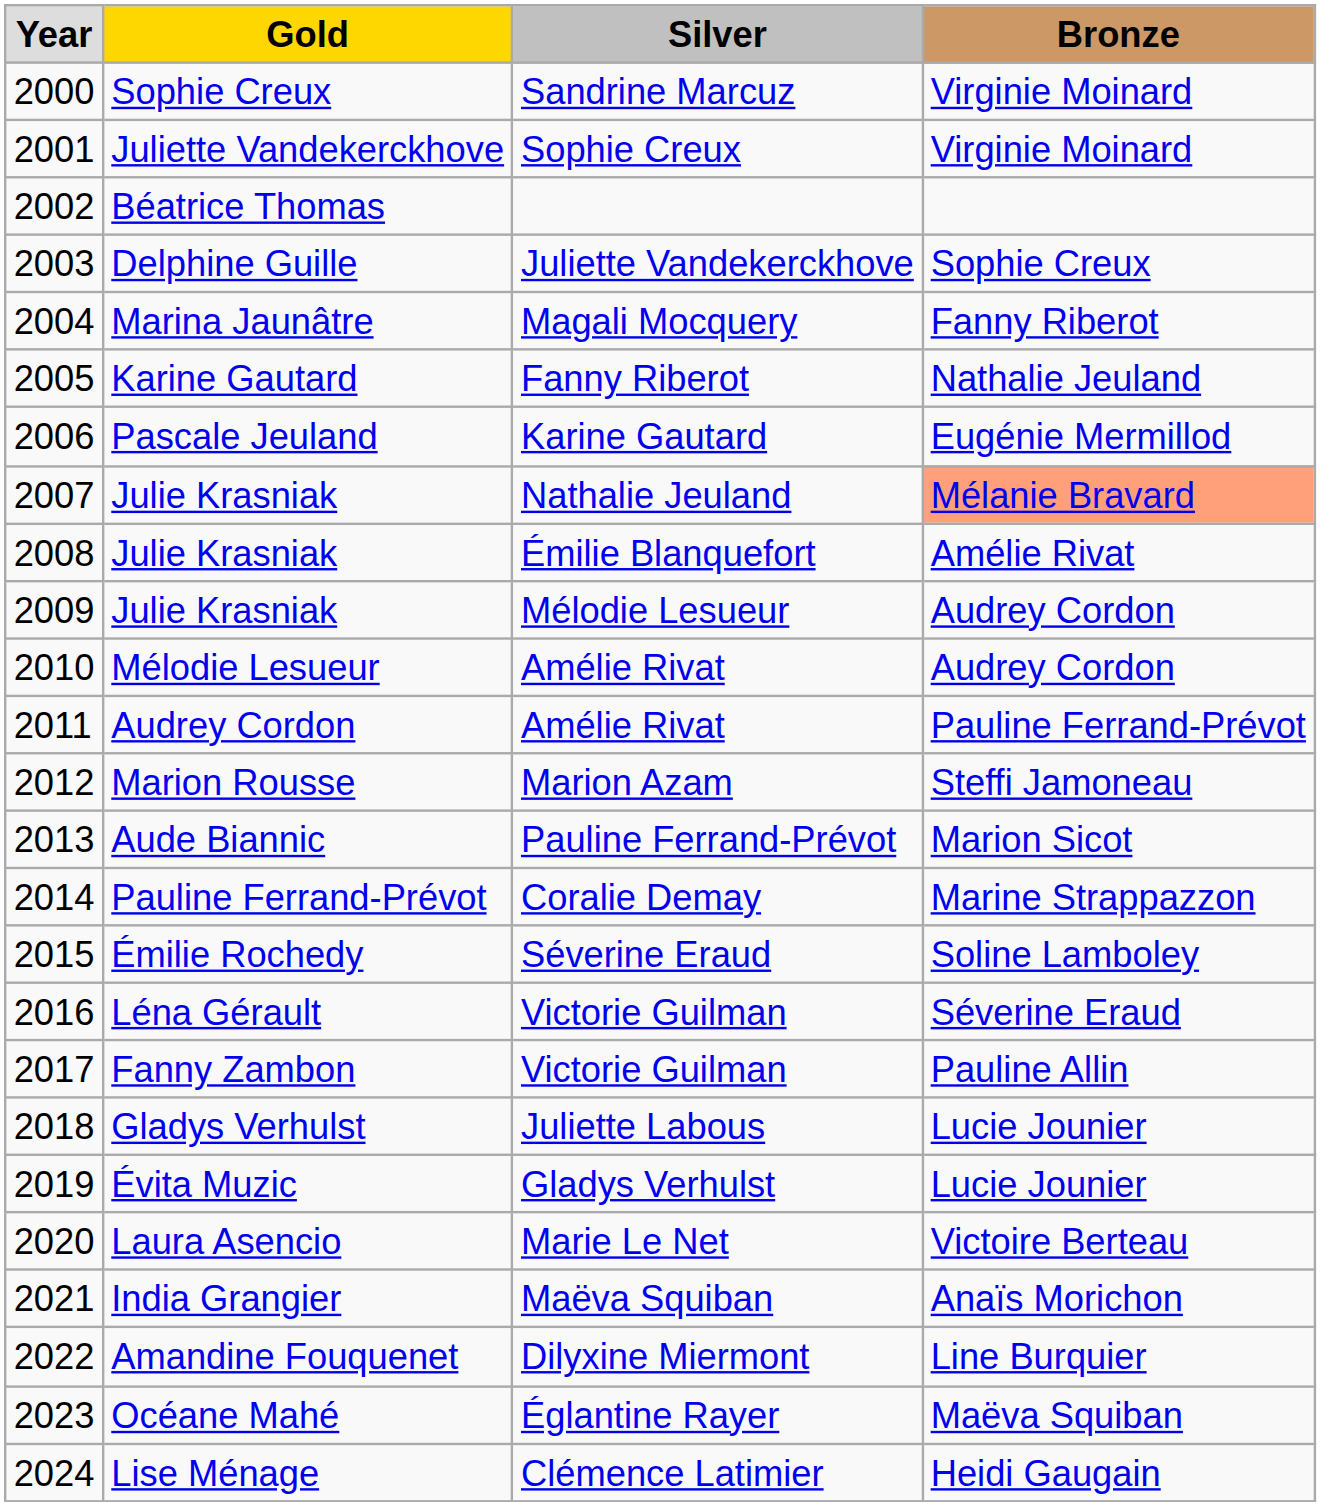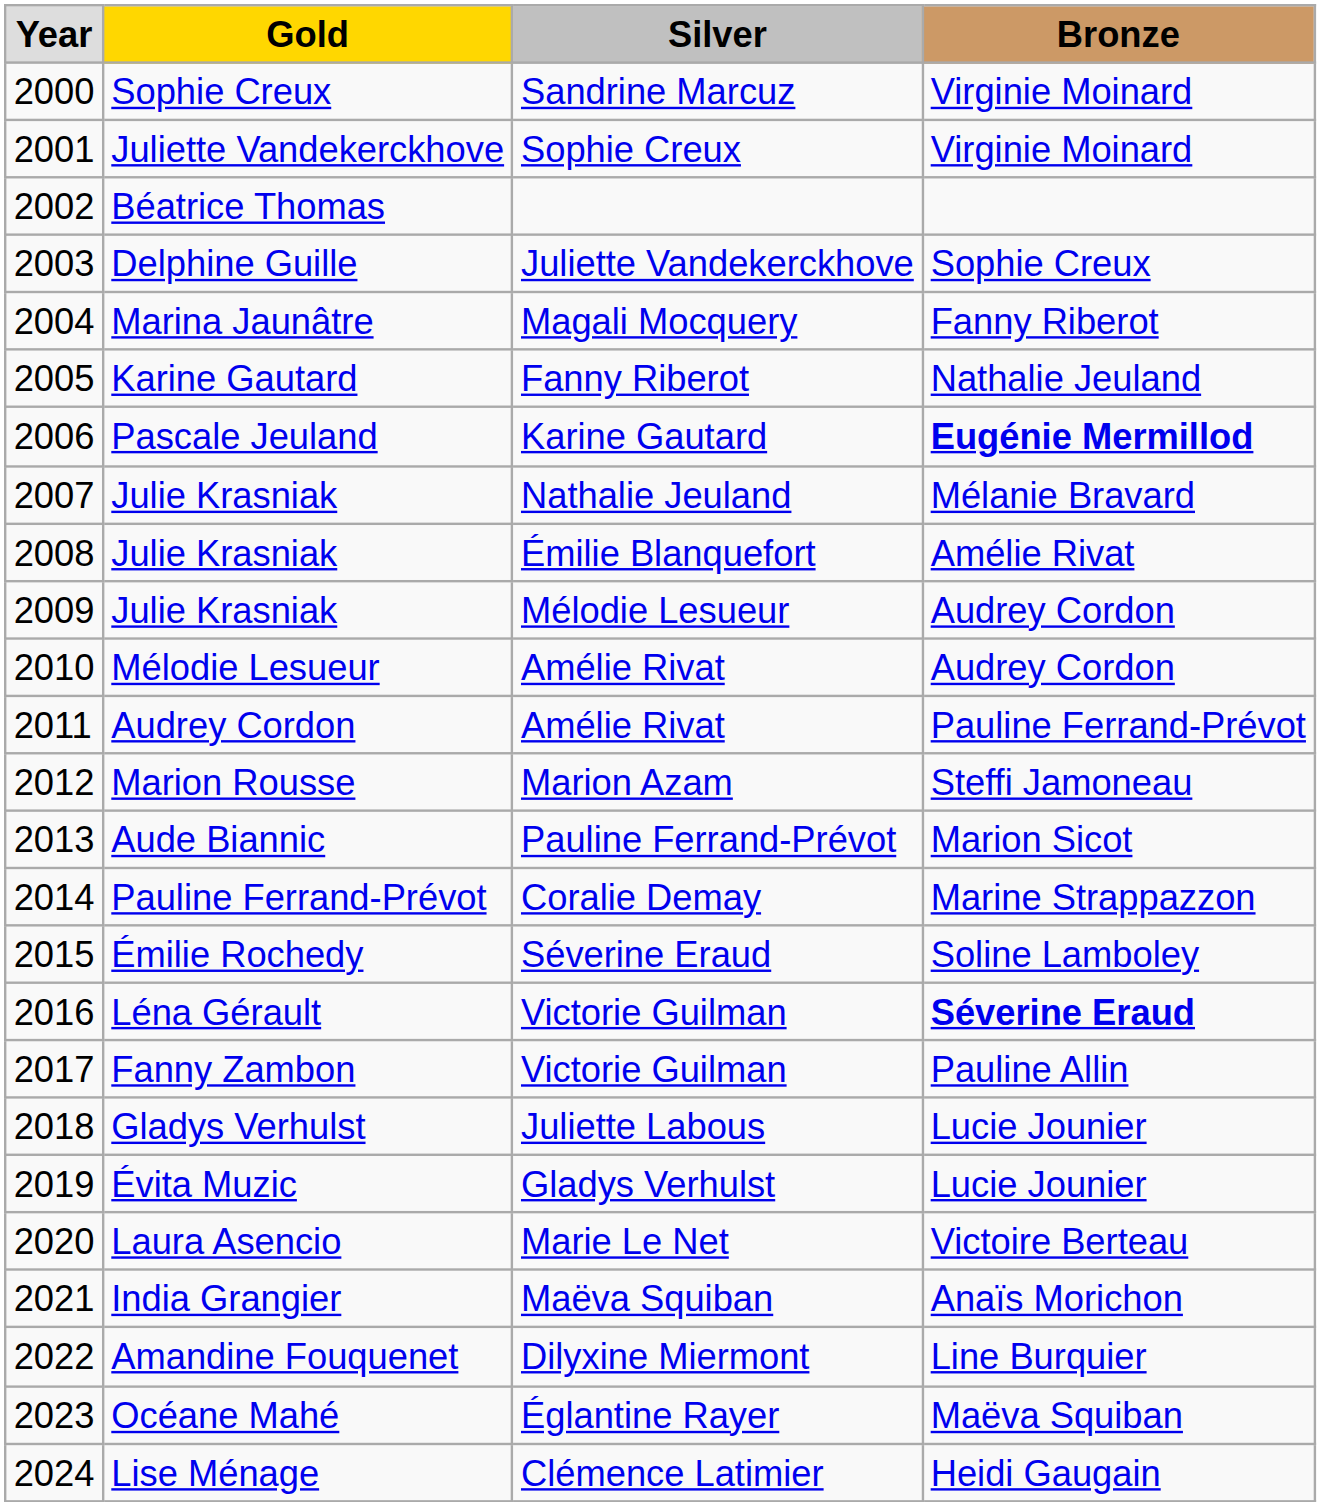(1081, 437) normal -> (1092, 437) bold
(1063, 494) lightsalmon background -> (1063, 494) no background
(1056, 1012) normal -> (1063, 1012) bold
